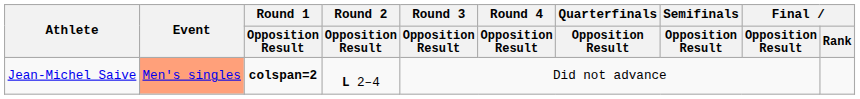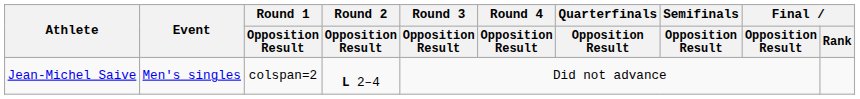(192, 75) lightsalmon background -> (192, 75) no background
(283, 75) bold -> (283, 75) normal
